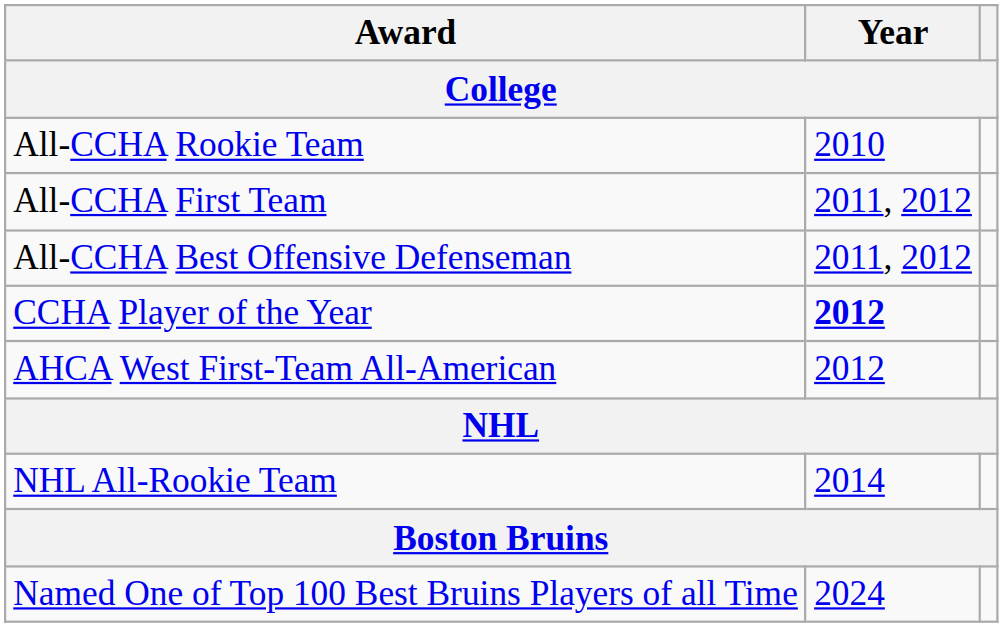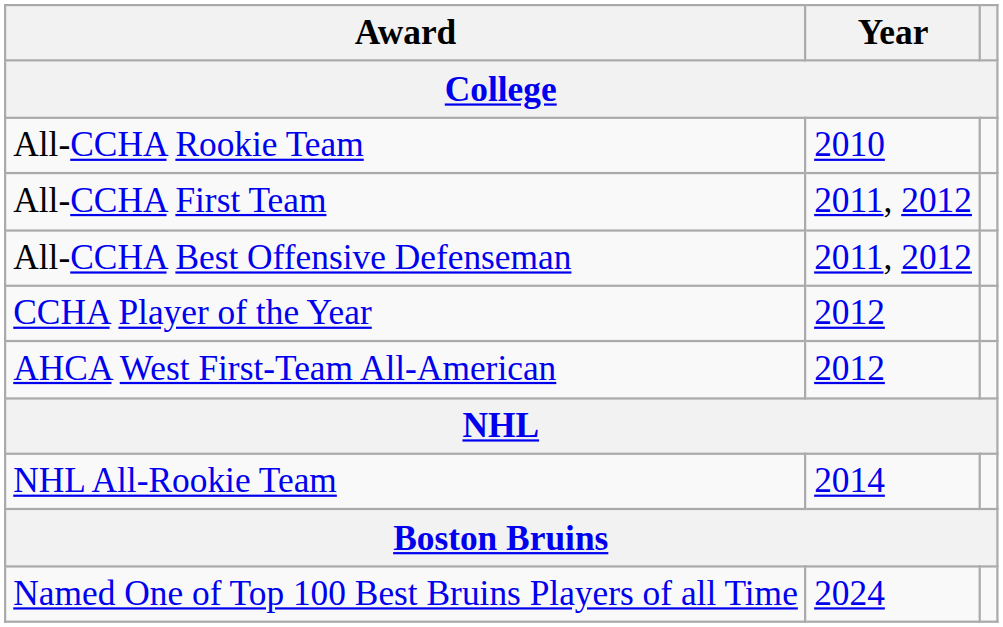(849, 312) bold -> (849, 312) normal
